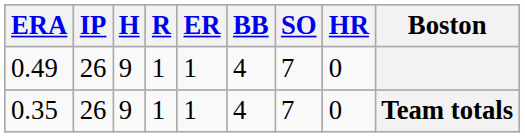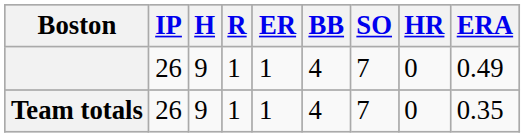columns swapped: (447, 25) <-> (39, 25)
